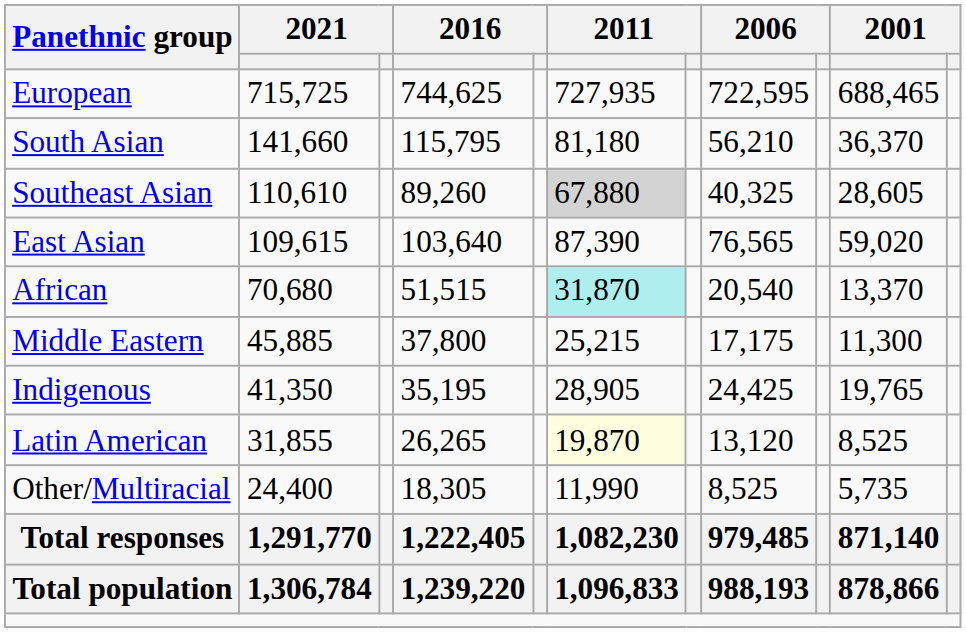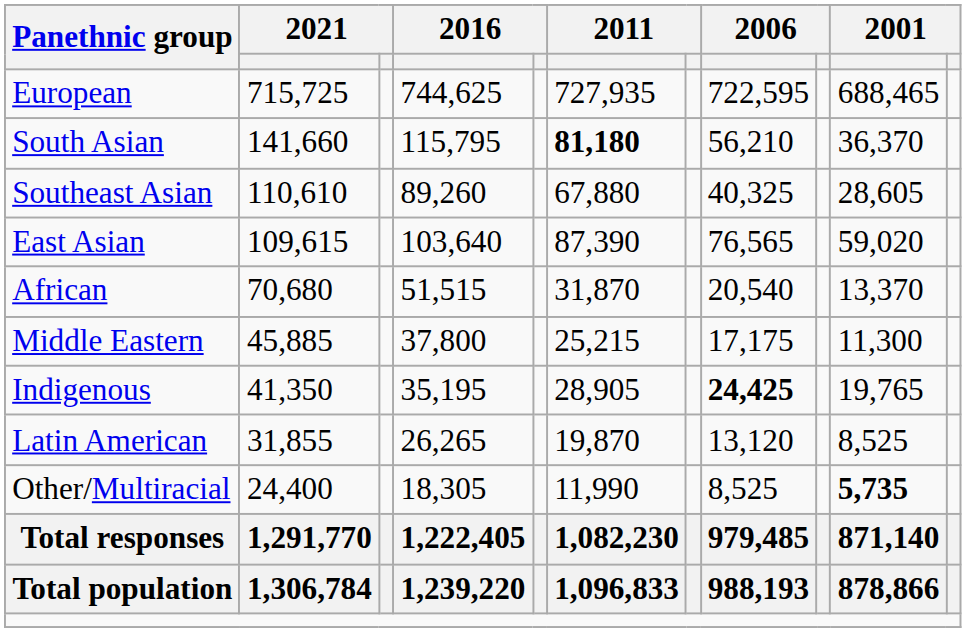(597, 142) normal -> (597, 142) bold
(597, 192) lightgrey background -> (597, 192) no background
(597, 291) paleturquoise background -> (597, 291) no background
(751, 389) normal -> (751, 389) bold
(597, 439) lightyellow background -> (597, 439) no background
(873, 488) normal -> (873, 488) bold
